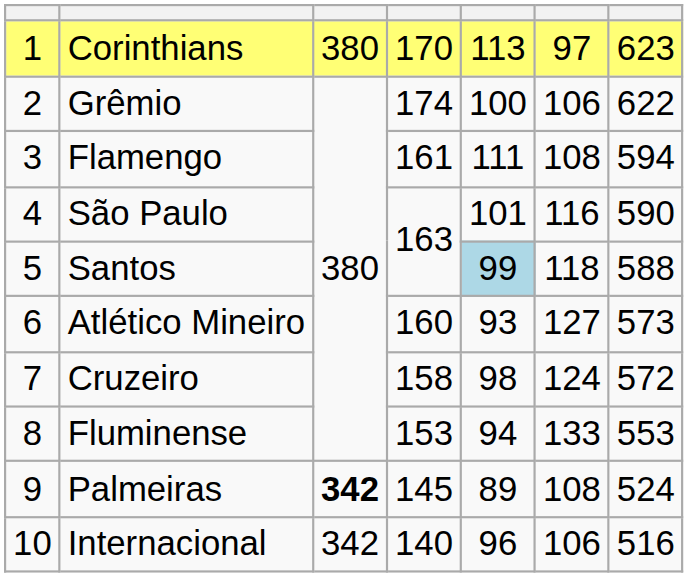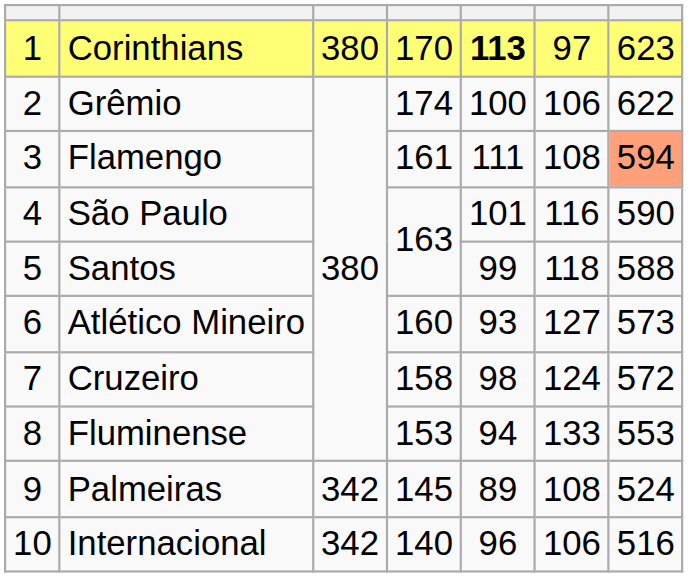(498, 48) normal -> (498, 48) bold
(646, 158) no background -> (646, 158) lightsalmon background
(498, 268) lightblue background -> (498, 268) no background
(350, 488) bold -> (350, 488) normal
